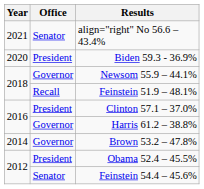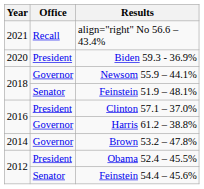(49, 35) Senator -> (46, 35) Recall
(46, 91) Recall -> (49, 91) Senator
